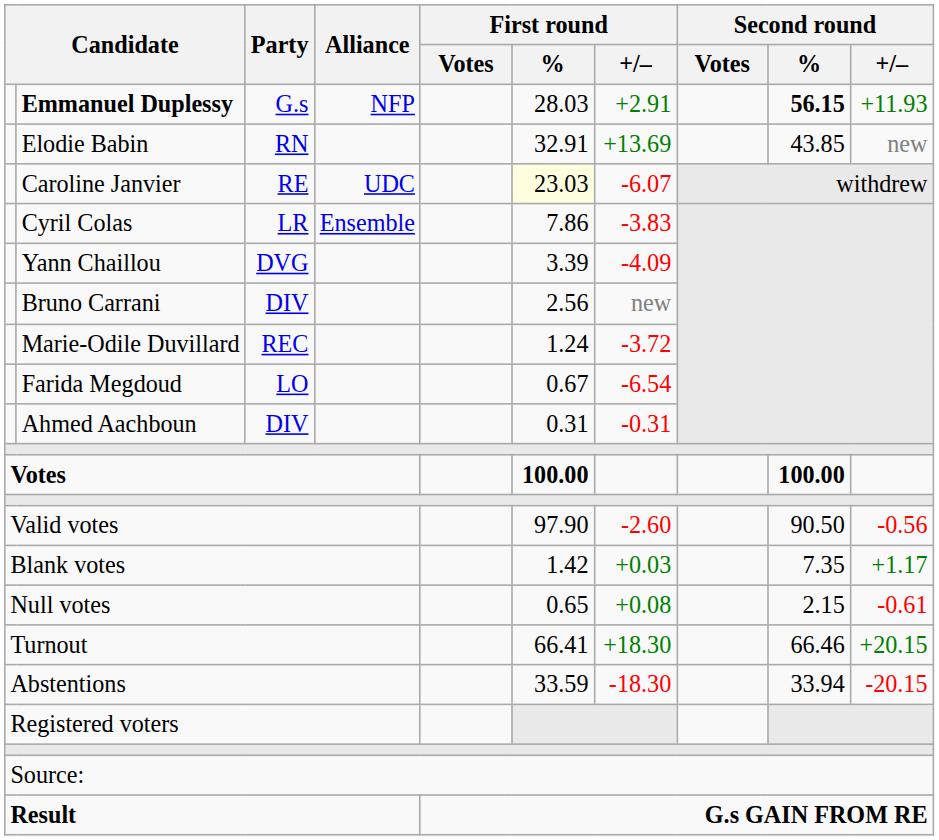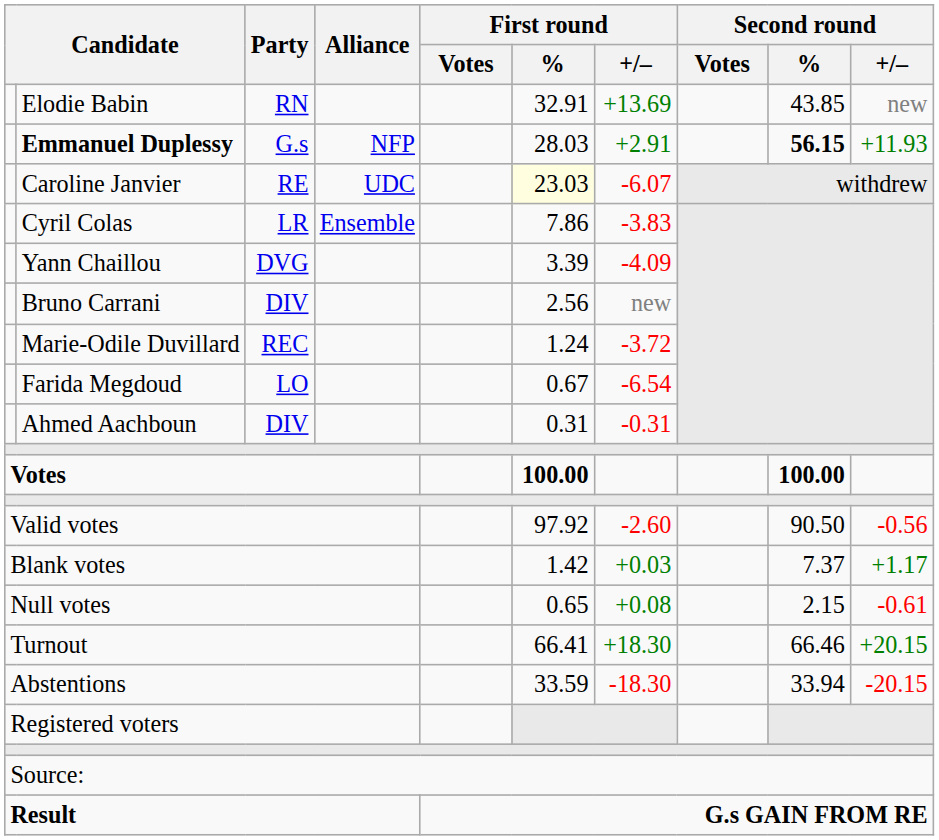rows swapped: (85, 144) <-> (127, 104)
(561, 525) 97.90 -> (561, 525) 97.92
(824, 565) 7.35 -> (824, 565) 7.37
